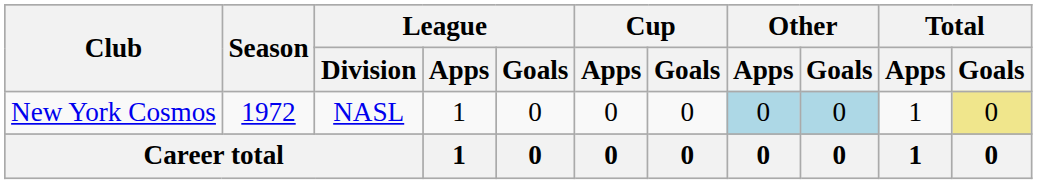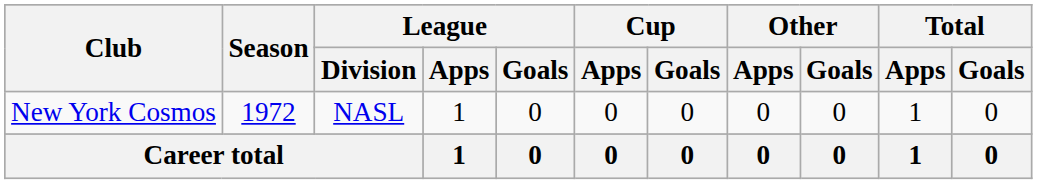(763, 112) lightblue background -> (763, 112) no background
(839, 112) lightblue background -> (839, 112) no background
(991, 112) khaki background -> (991, 112) no background
